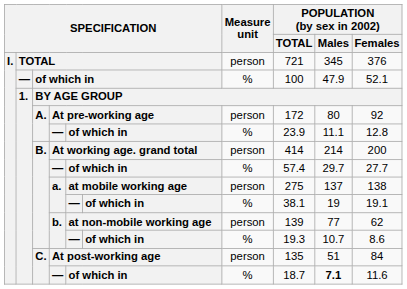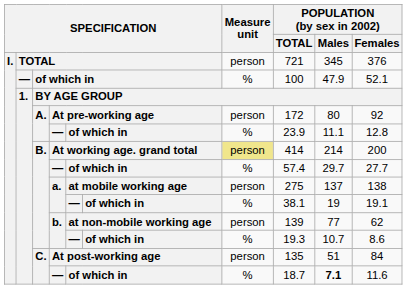(248, 150) no background -> (248, 150) khaki background
